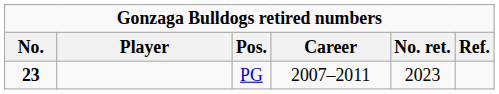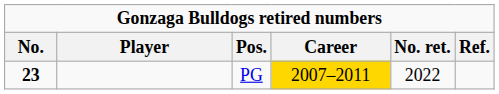(331, 74) no background -> (331, 74) gold background
(423, 74) 2023 -> (423, 74) 2022
